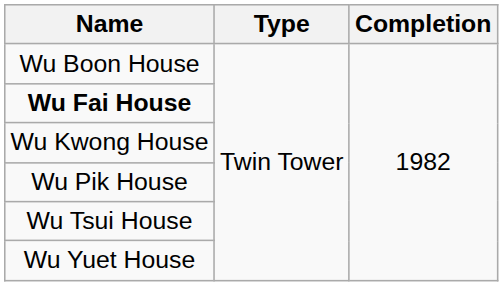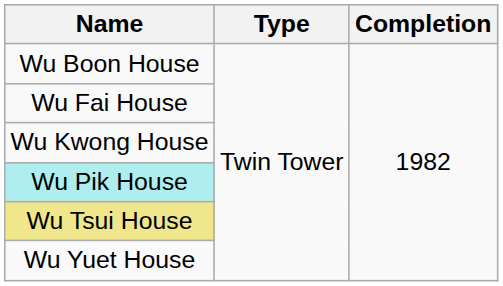(110, 102) bold -> (110, 102) normal
(110, 181) no background -> (110, 181) paleturquoise background
(110, 220) no background -> (110, 220) khaki background
